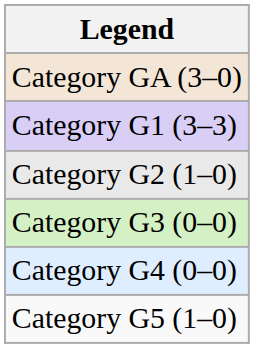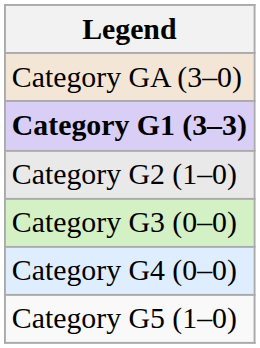(124, 124) normal -> (129, 124) bold
